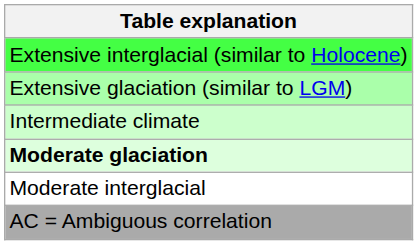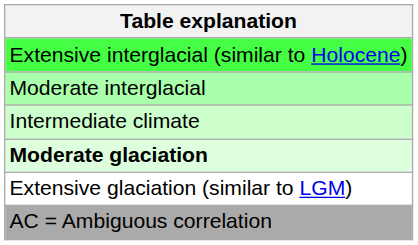(181, 88) Extensive glaciation (similar to LGM) -> (108, 88) Moderate interglacial
(108, 188) Moderate interglacial -> (181, 188) Extensive glaciation (similar to LGM)
